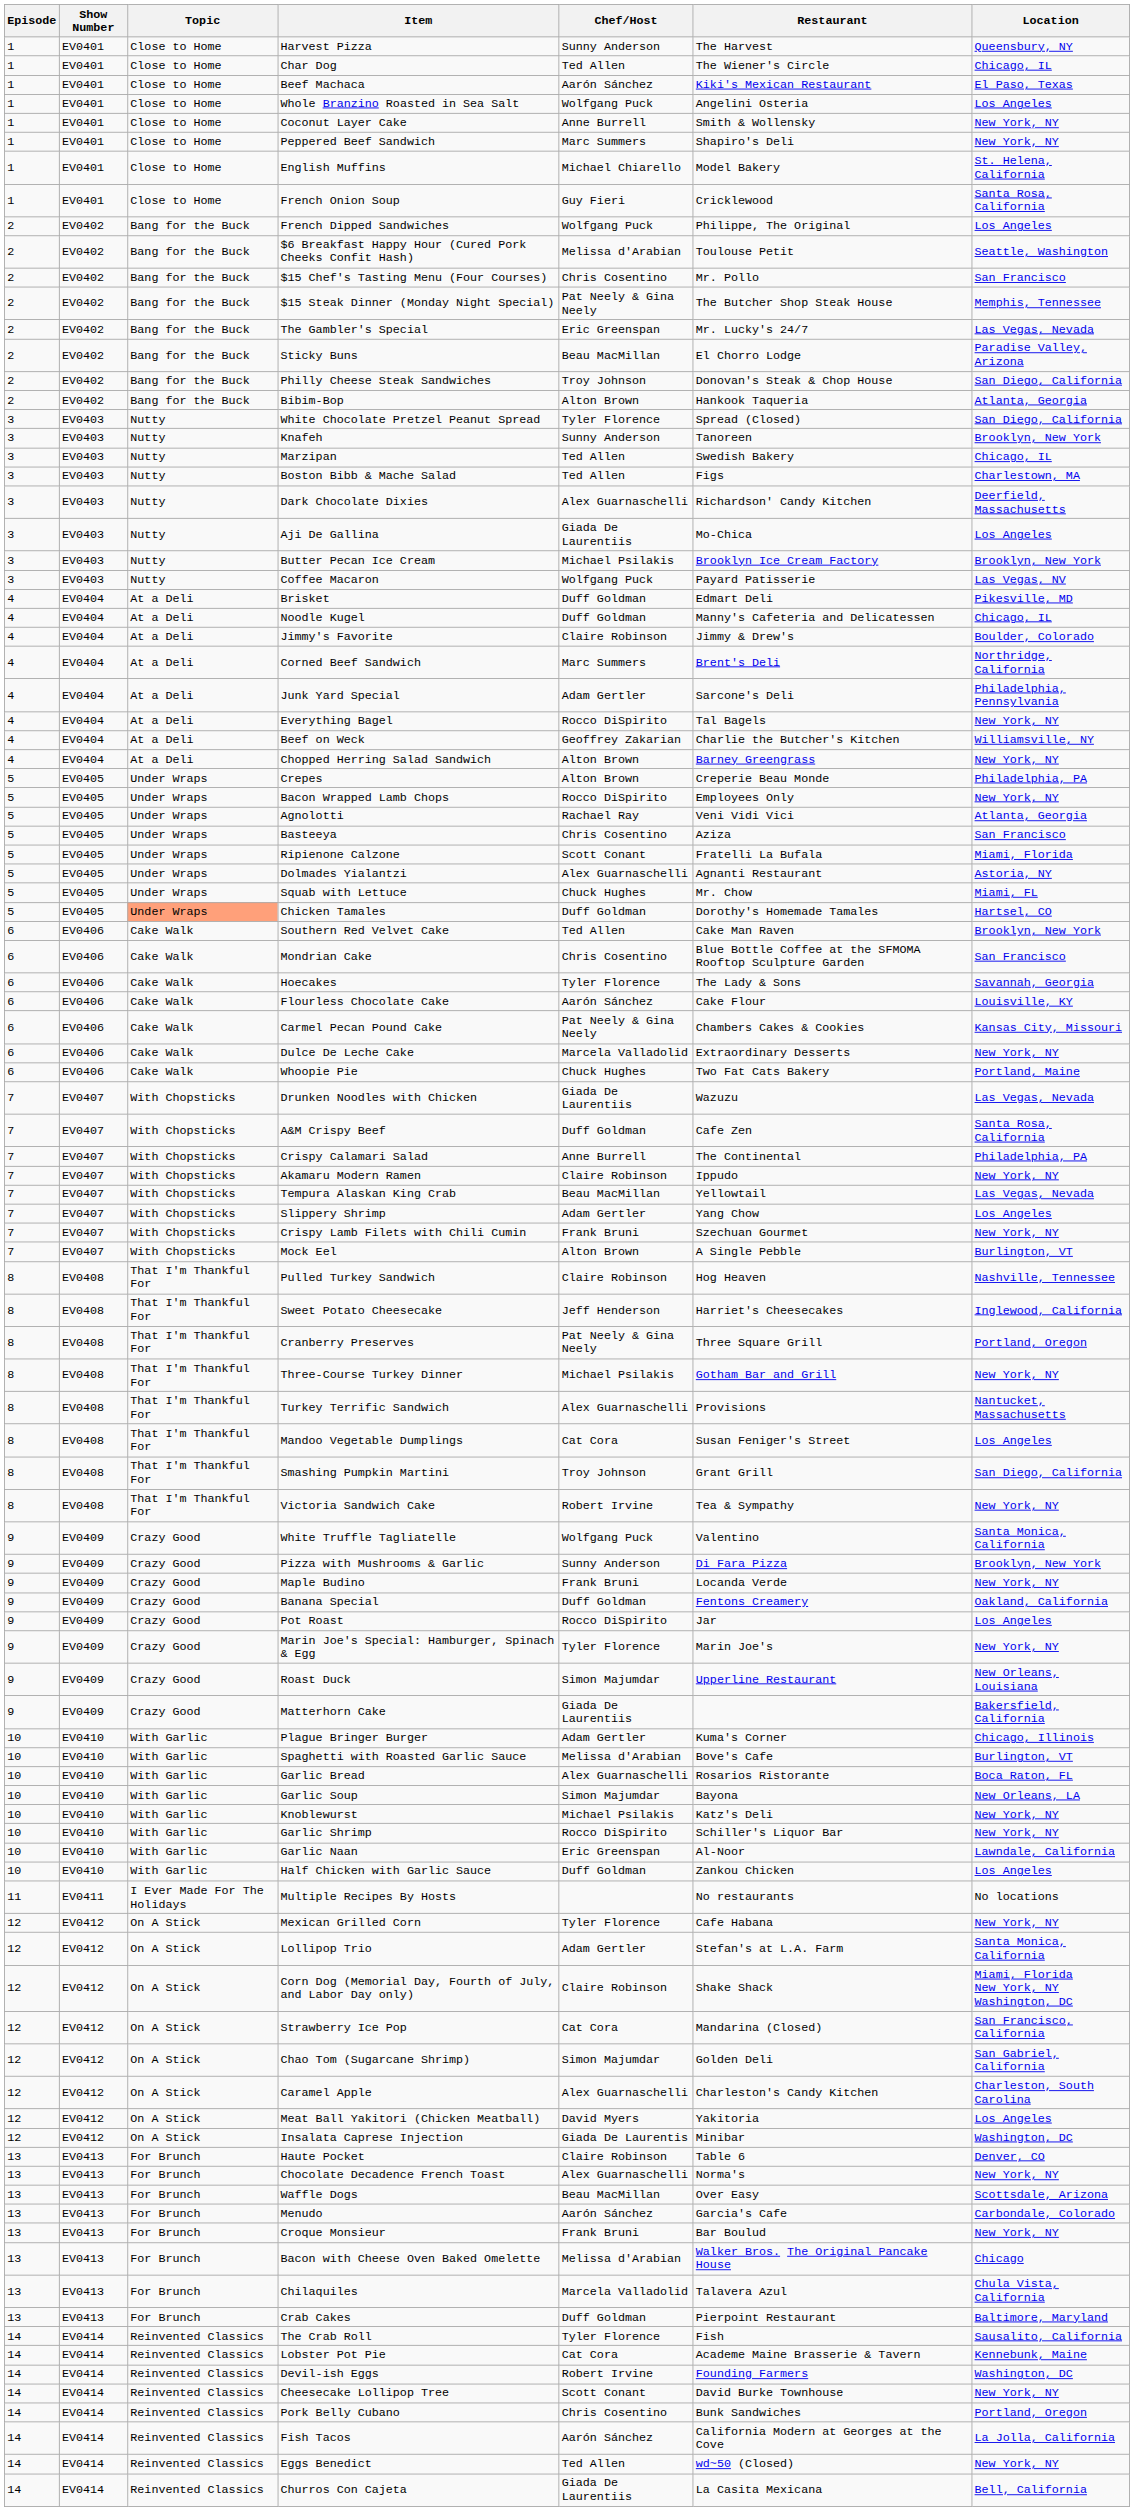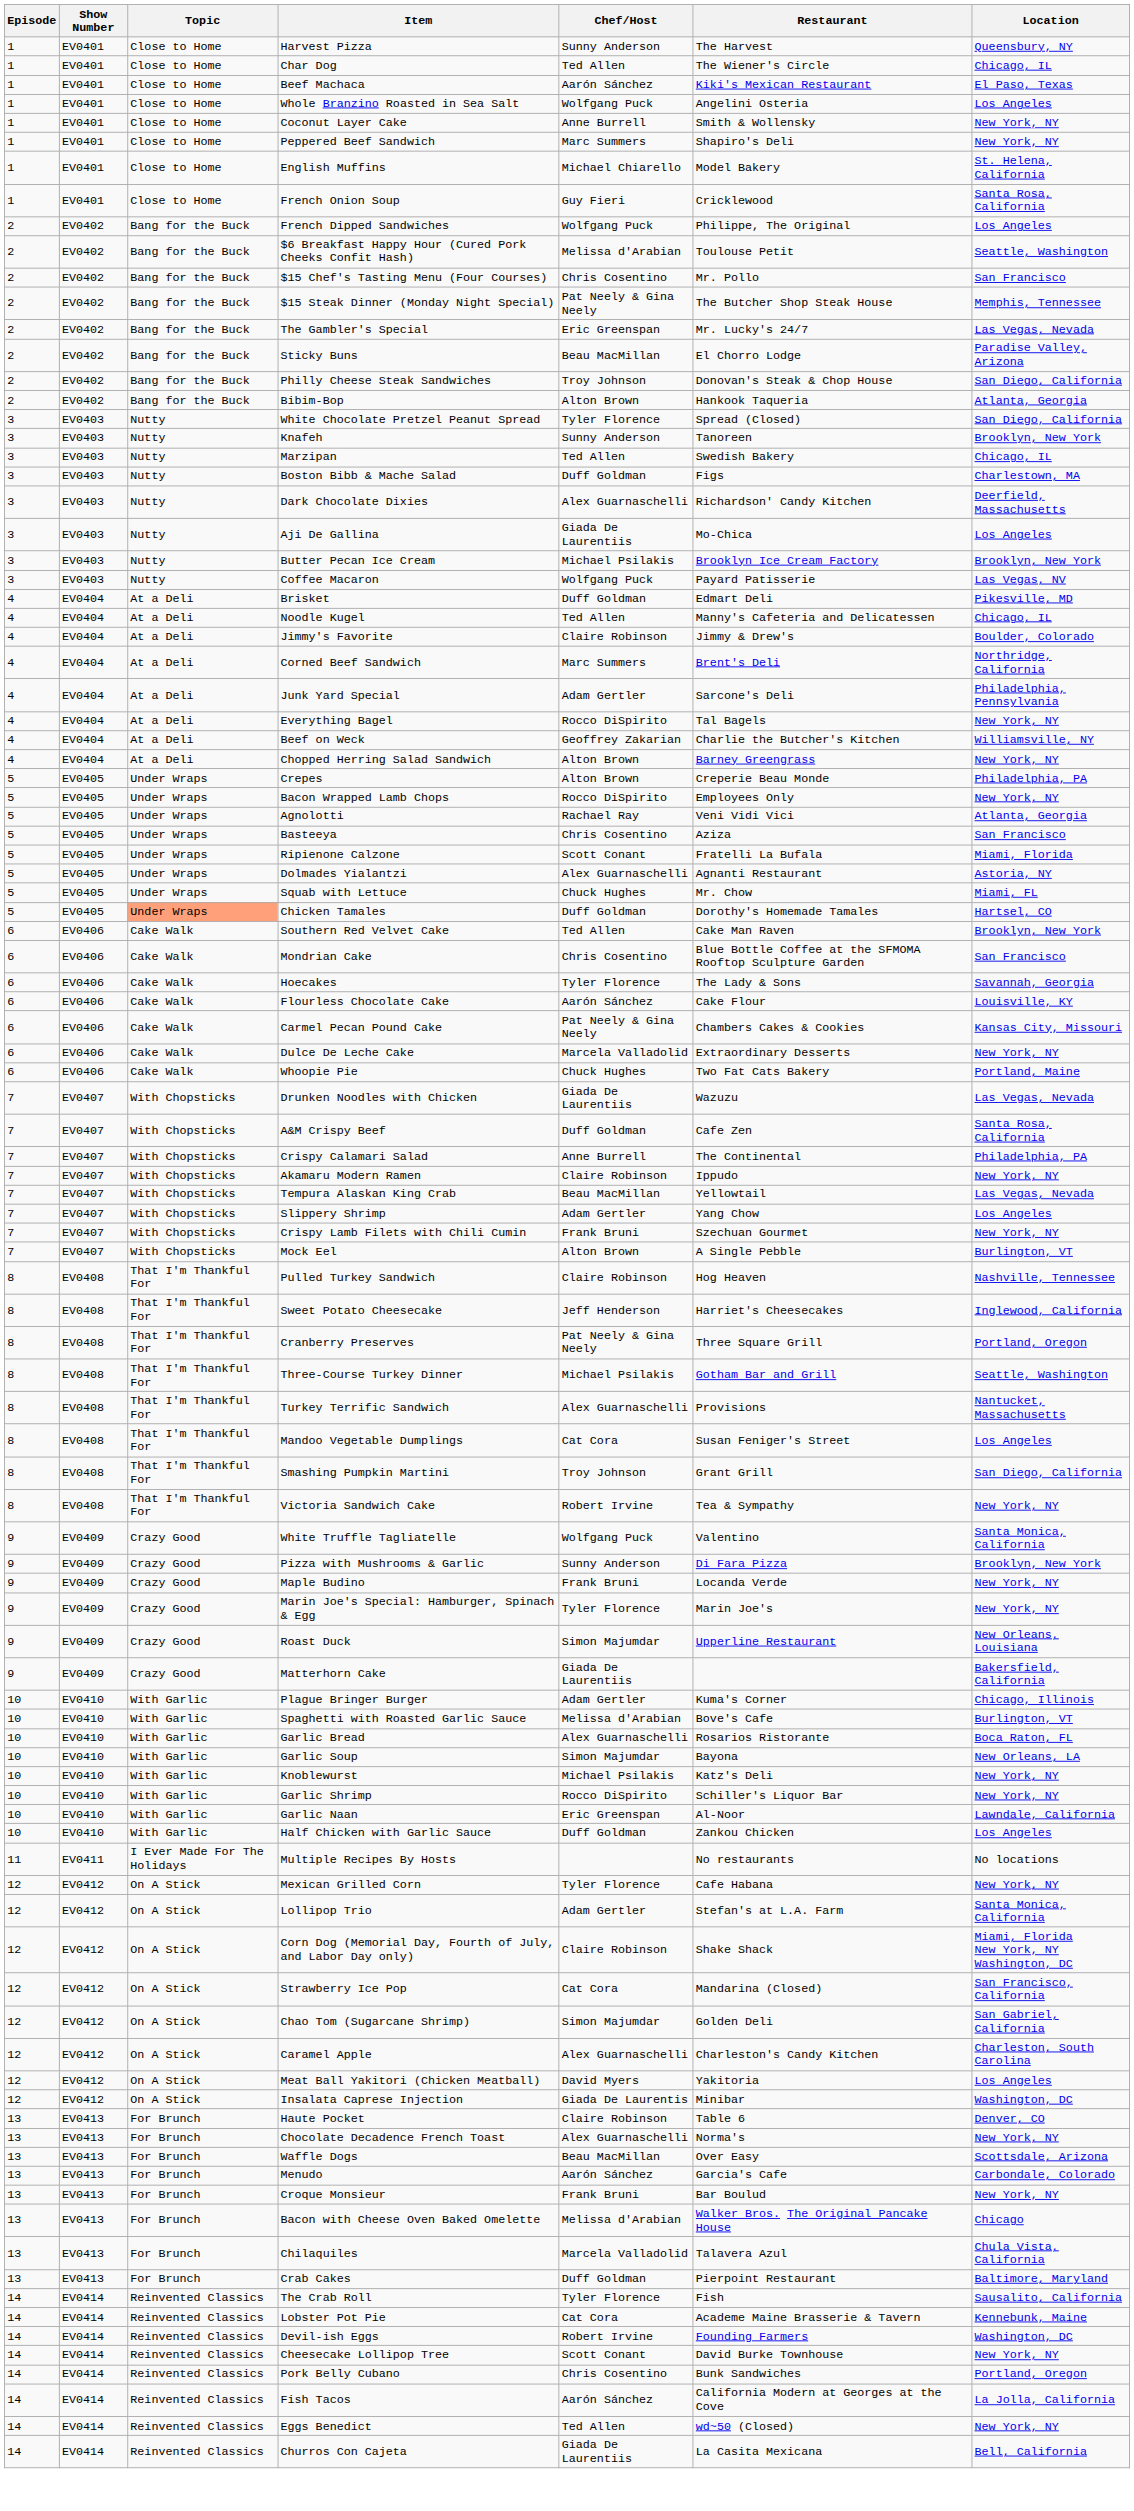(593, 476) Ted Allen -> (604, 476) Duff Goldman
(604, 618) Duff Goldman -> (593, 618) Ted Allen
(1017, 1375) New York, NY -> (1041, 1375) Seattle, Washington
- row: (330, 1602)
- row: (312, 1621)
